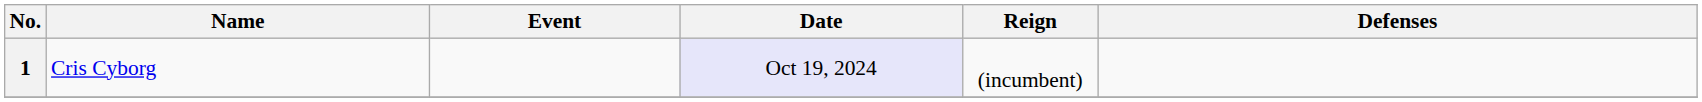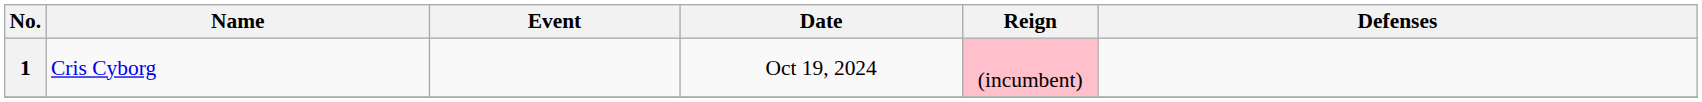(821, 67) lavender background -> (821, 67) no background
(1030, 79) no background -> (1030, 79) pink background
